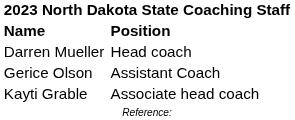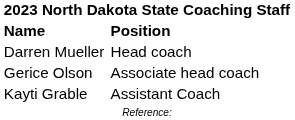(165, 73) Assistant Coach -> (185, 73) Associate head coach
(185, 94) Associate head coach -> (165, 94) Assistant Coach
